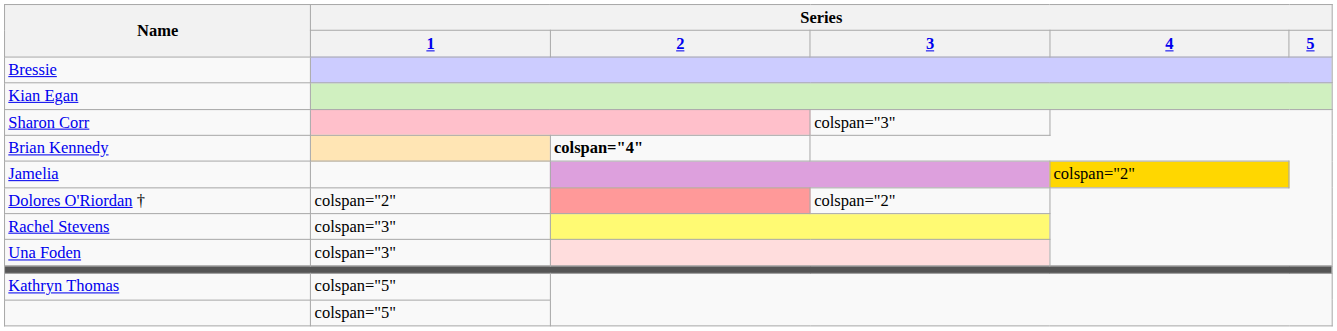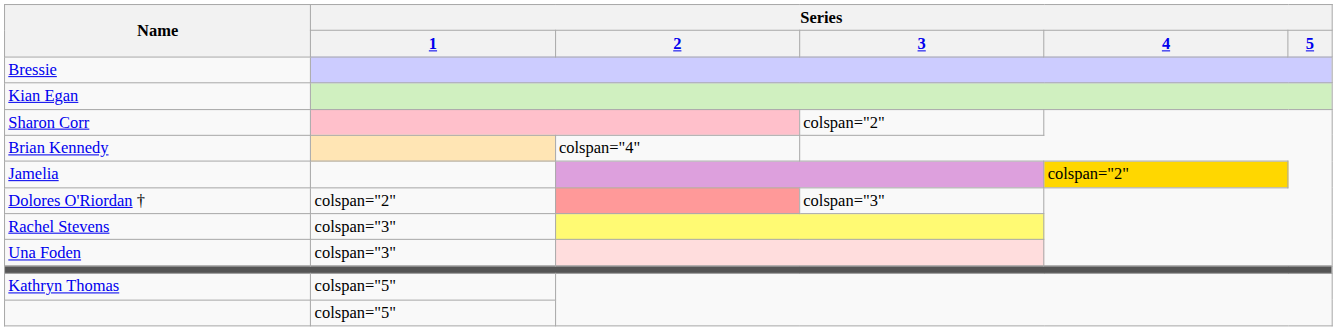(855, 122) colspan="3" -> (844, 122) colspan="2"
(599, 148) bold -> (600, 148) normal
(855, 200) colspan="2" -> (844, 200) colspan="3"
